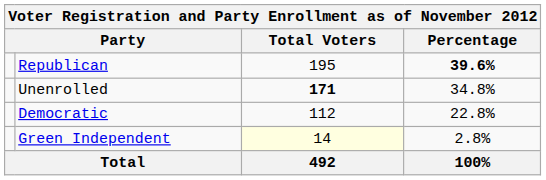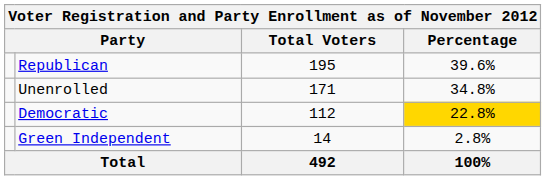(472, 65) bold -> (472, 65) normal
(322, 90) bold -> (322, 90) normal
(472, 114) no background -> (472, 114) gold background
(322, 139) lightyellow background -> (322, 139) no background
